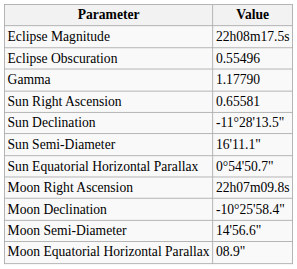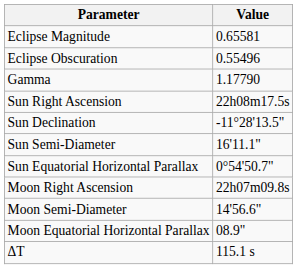(253, 36) 22h08m17.5s -> (238, 36) 0.65581
(238, 101) 0.65581 -> (253, 101) 22h08m17.5s
- row: (57, 209)
+ row: (16, 252)
